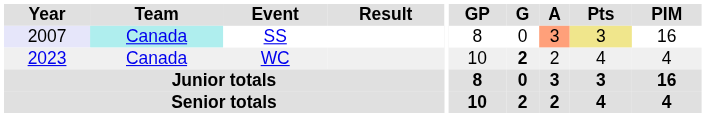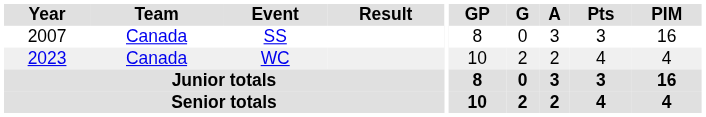(47, 36) lavender background -> (47, 36) no background
(157, 36) paleturquoise background -> (157, 36) no background
(555, 36) lightsalmon background -> (555, 36) no background
(601, 36) khaki background -> (601, 36) no background
(523, 58) bold -> (523, 58) normal
